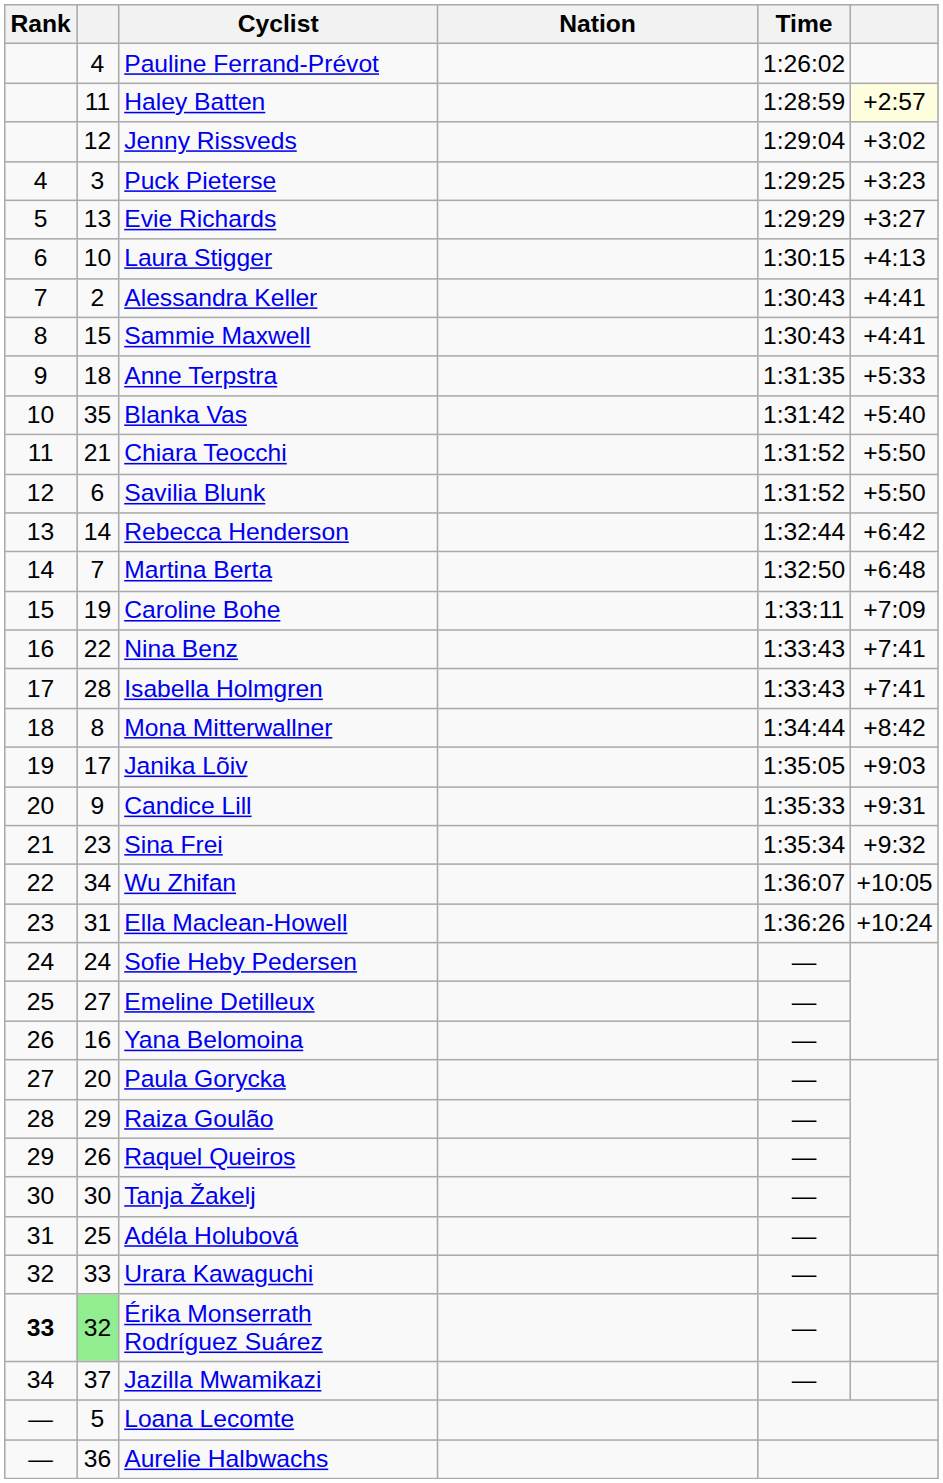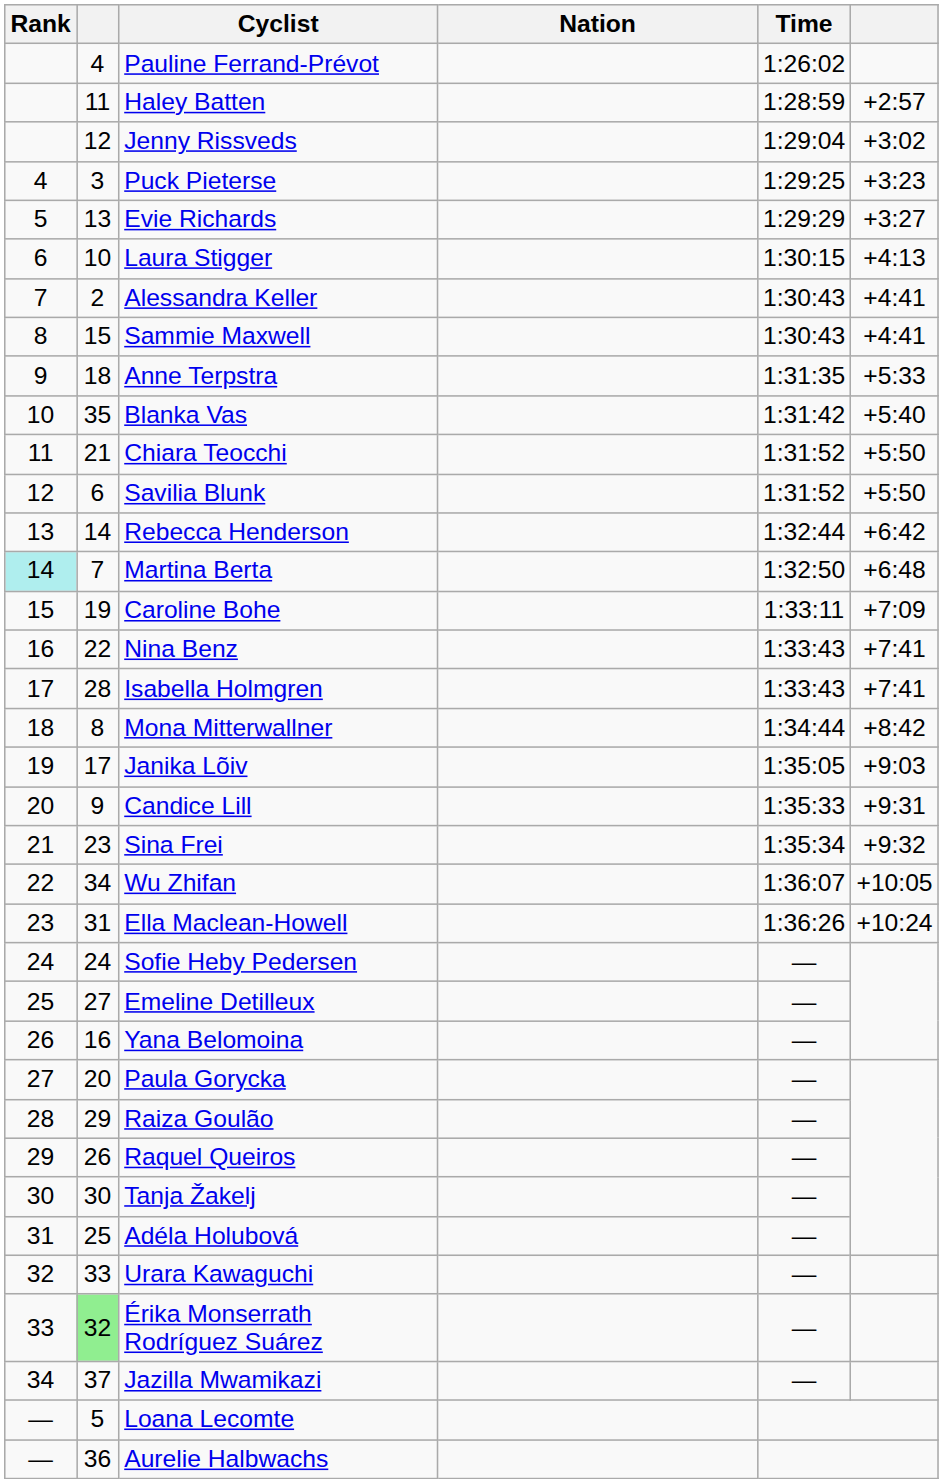(895, 102) lightyellow background -> (895, 102) no background
(41, 571) no background -> (41, 571) paleturquoise background
(41, 1327) bold -> (41, 1327) normal
